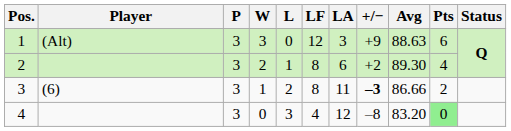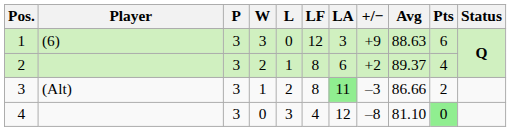(57, 41) (Alt) -> (51, 41) (6)
(409, 65) 89.30 -> (409, 65) 89.37
(51, 89) (6) -> (57, 89) (Alt)
(343, 89) no background -> (343, 89) lightgreen background
(373, 89) bold -> (373, 89) normal
(409, 114) 83.20 -> (409, 114) 81.10
